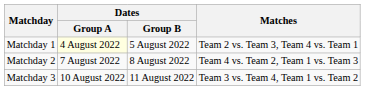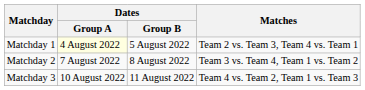(278, 61) Team 4 vs. Team 2, Team 1 vs. Team 3 -> (278, 61) Team 3 vs. Team 4, Team 1 vs. Team 2
(278, 77) Team 3 vs. Team 4, Team 1 vs. Team 2 -> (278, 77) Team 4 vs. Team 2, Team 1 vs. Team 3
